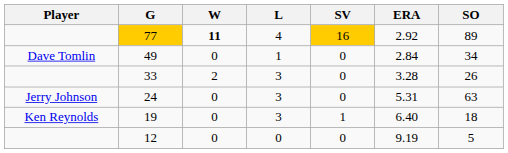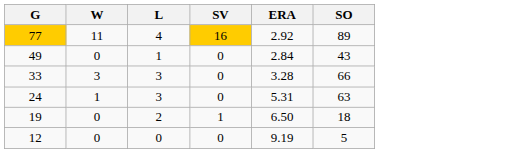- column: (61, 14)
(214, 35) bold -> (97, 35) normal
(471, 55) 34 -> (344, 55) 43
(214, 76) 2 -> (97, 76) 3
(471, 76) 26 -> (344, 76) 66
(214, 96) 0 -> (97, 96) 1
(279, 117) 3 -> (159, 117) 2
(407, 117) 6.40 -> (282, 117) 6.50
